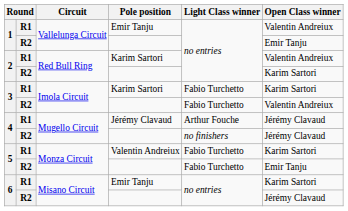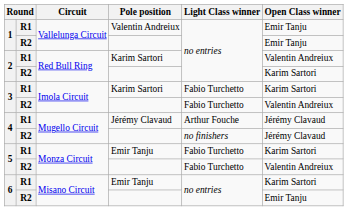(132, 27) Emir Tanju -> (145, 27) Valentin Andreiux
(299, 27) Valentin Andreiux -> (286, 27) Emir Tanju
(145, 151) Valentin Andreiux -> (132, 151) Emir Tanju
(286, 166) Emir Tanju -> (299, 166) Valentin Andreiux
(295, 197) Jérémy Clavaud -> (286, 197) Emir Tanju
